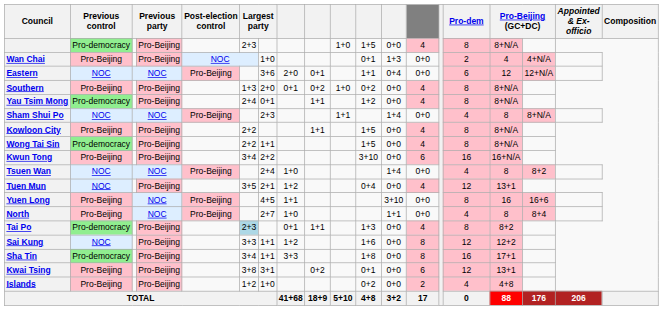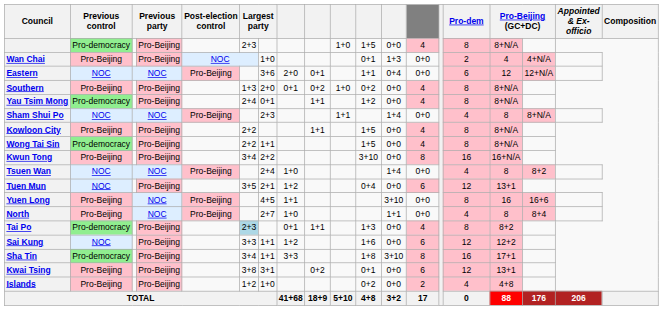(423, 158) 6 -> (423, 158) 8
(423, 186) 4 -> (423, 186) 6
(423, 242) 8 -> (423, 242) 6
(394, 256) 0+0 -> (394, 256) 3+10
